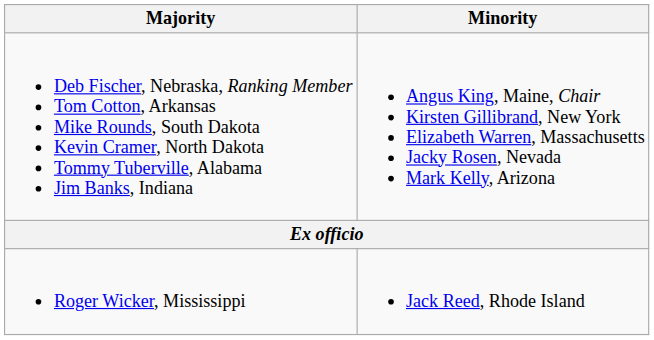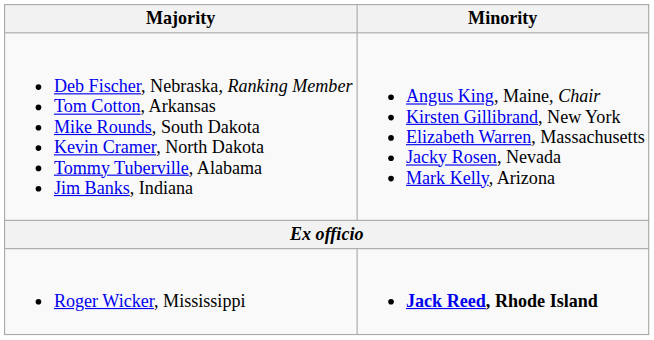(503, 302) normal -> (503, 302) bold
